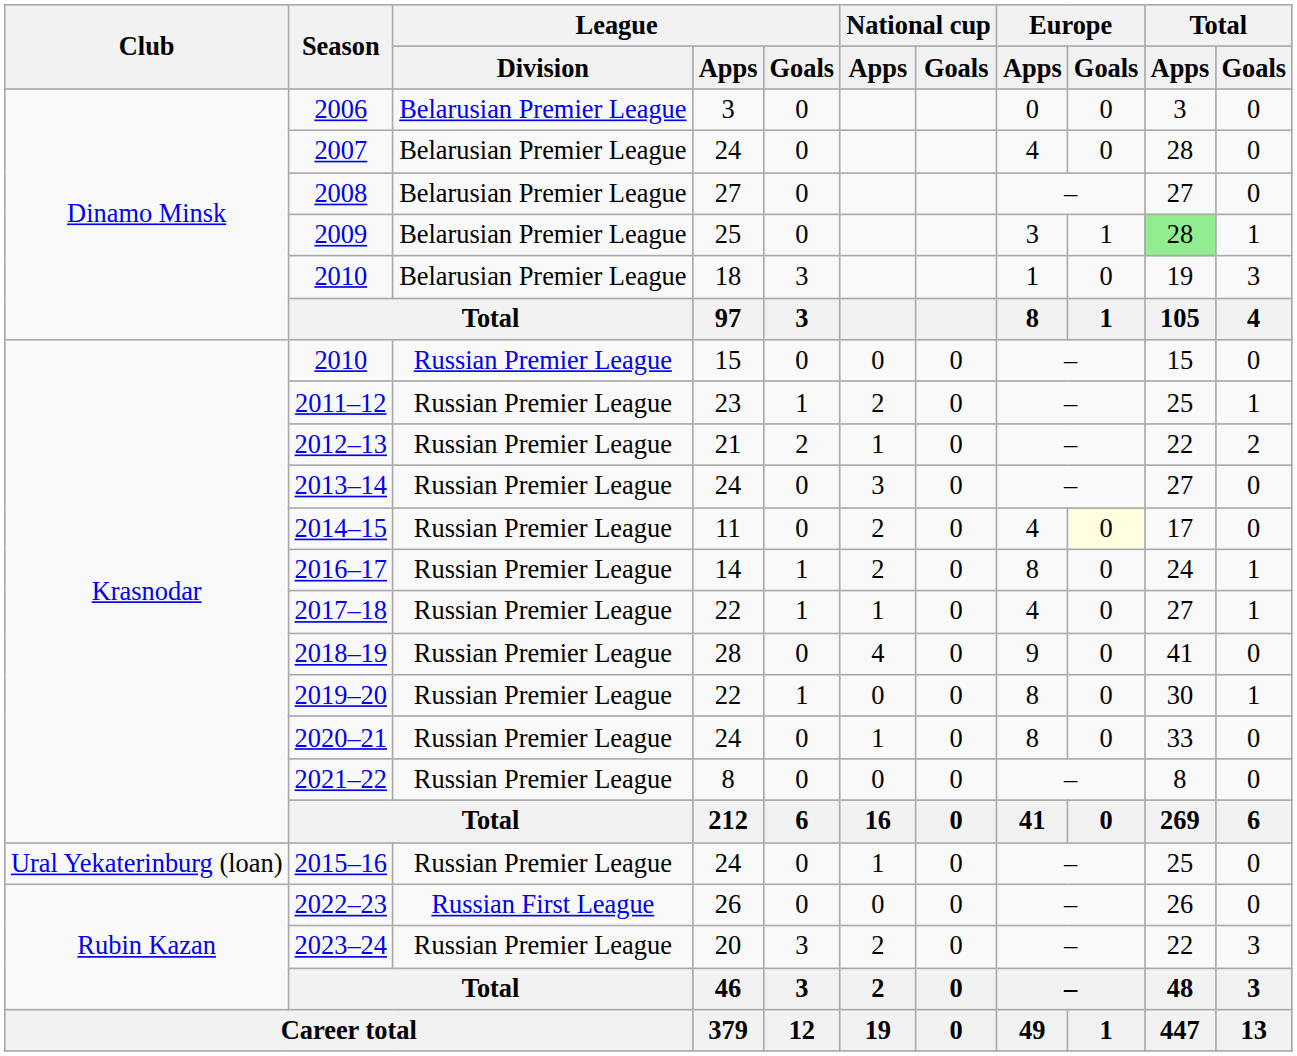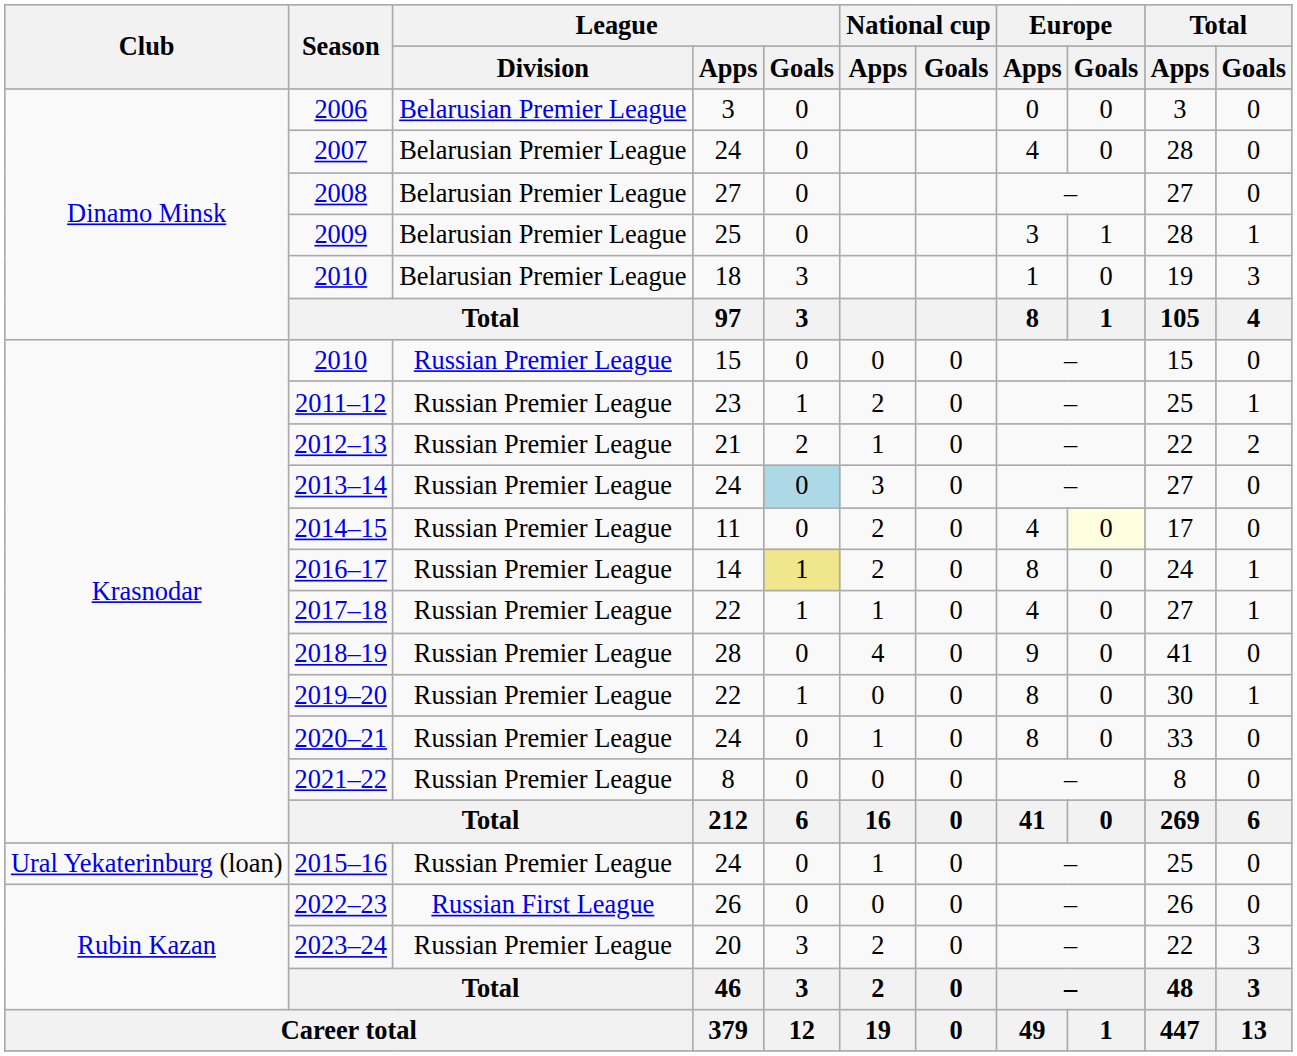(1180, 234) lightgreen background -> (1180, 234) no background
(802, 485) no background -> (802, 485) lightblue background
(802, 569) no background -> (802, 569) khaki background
